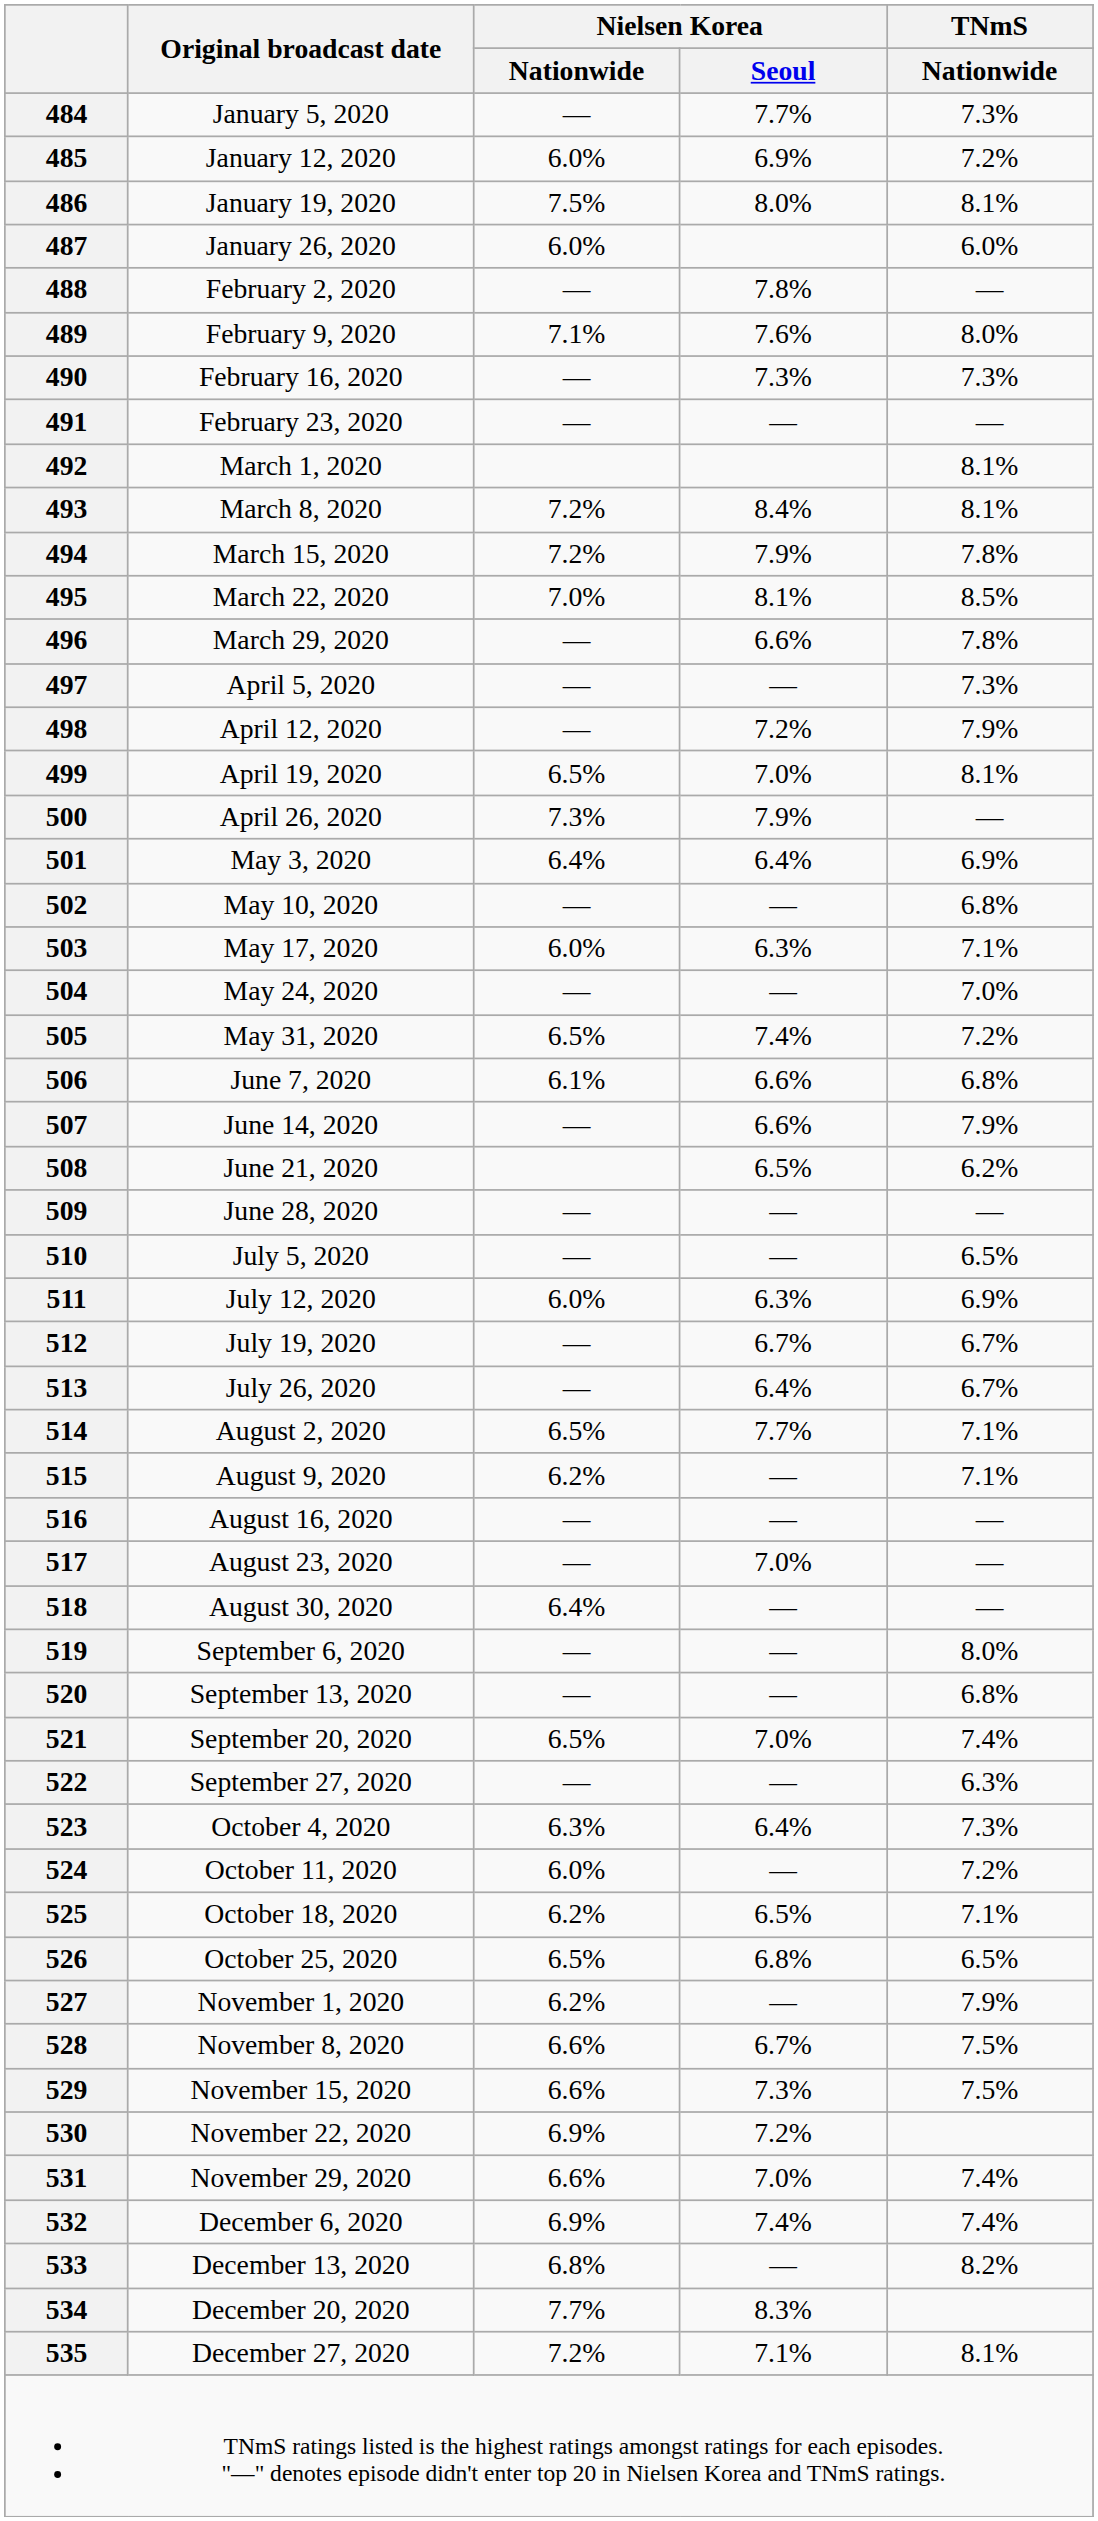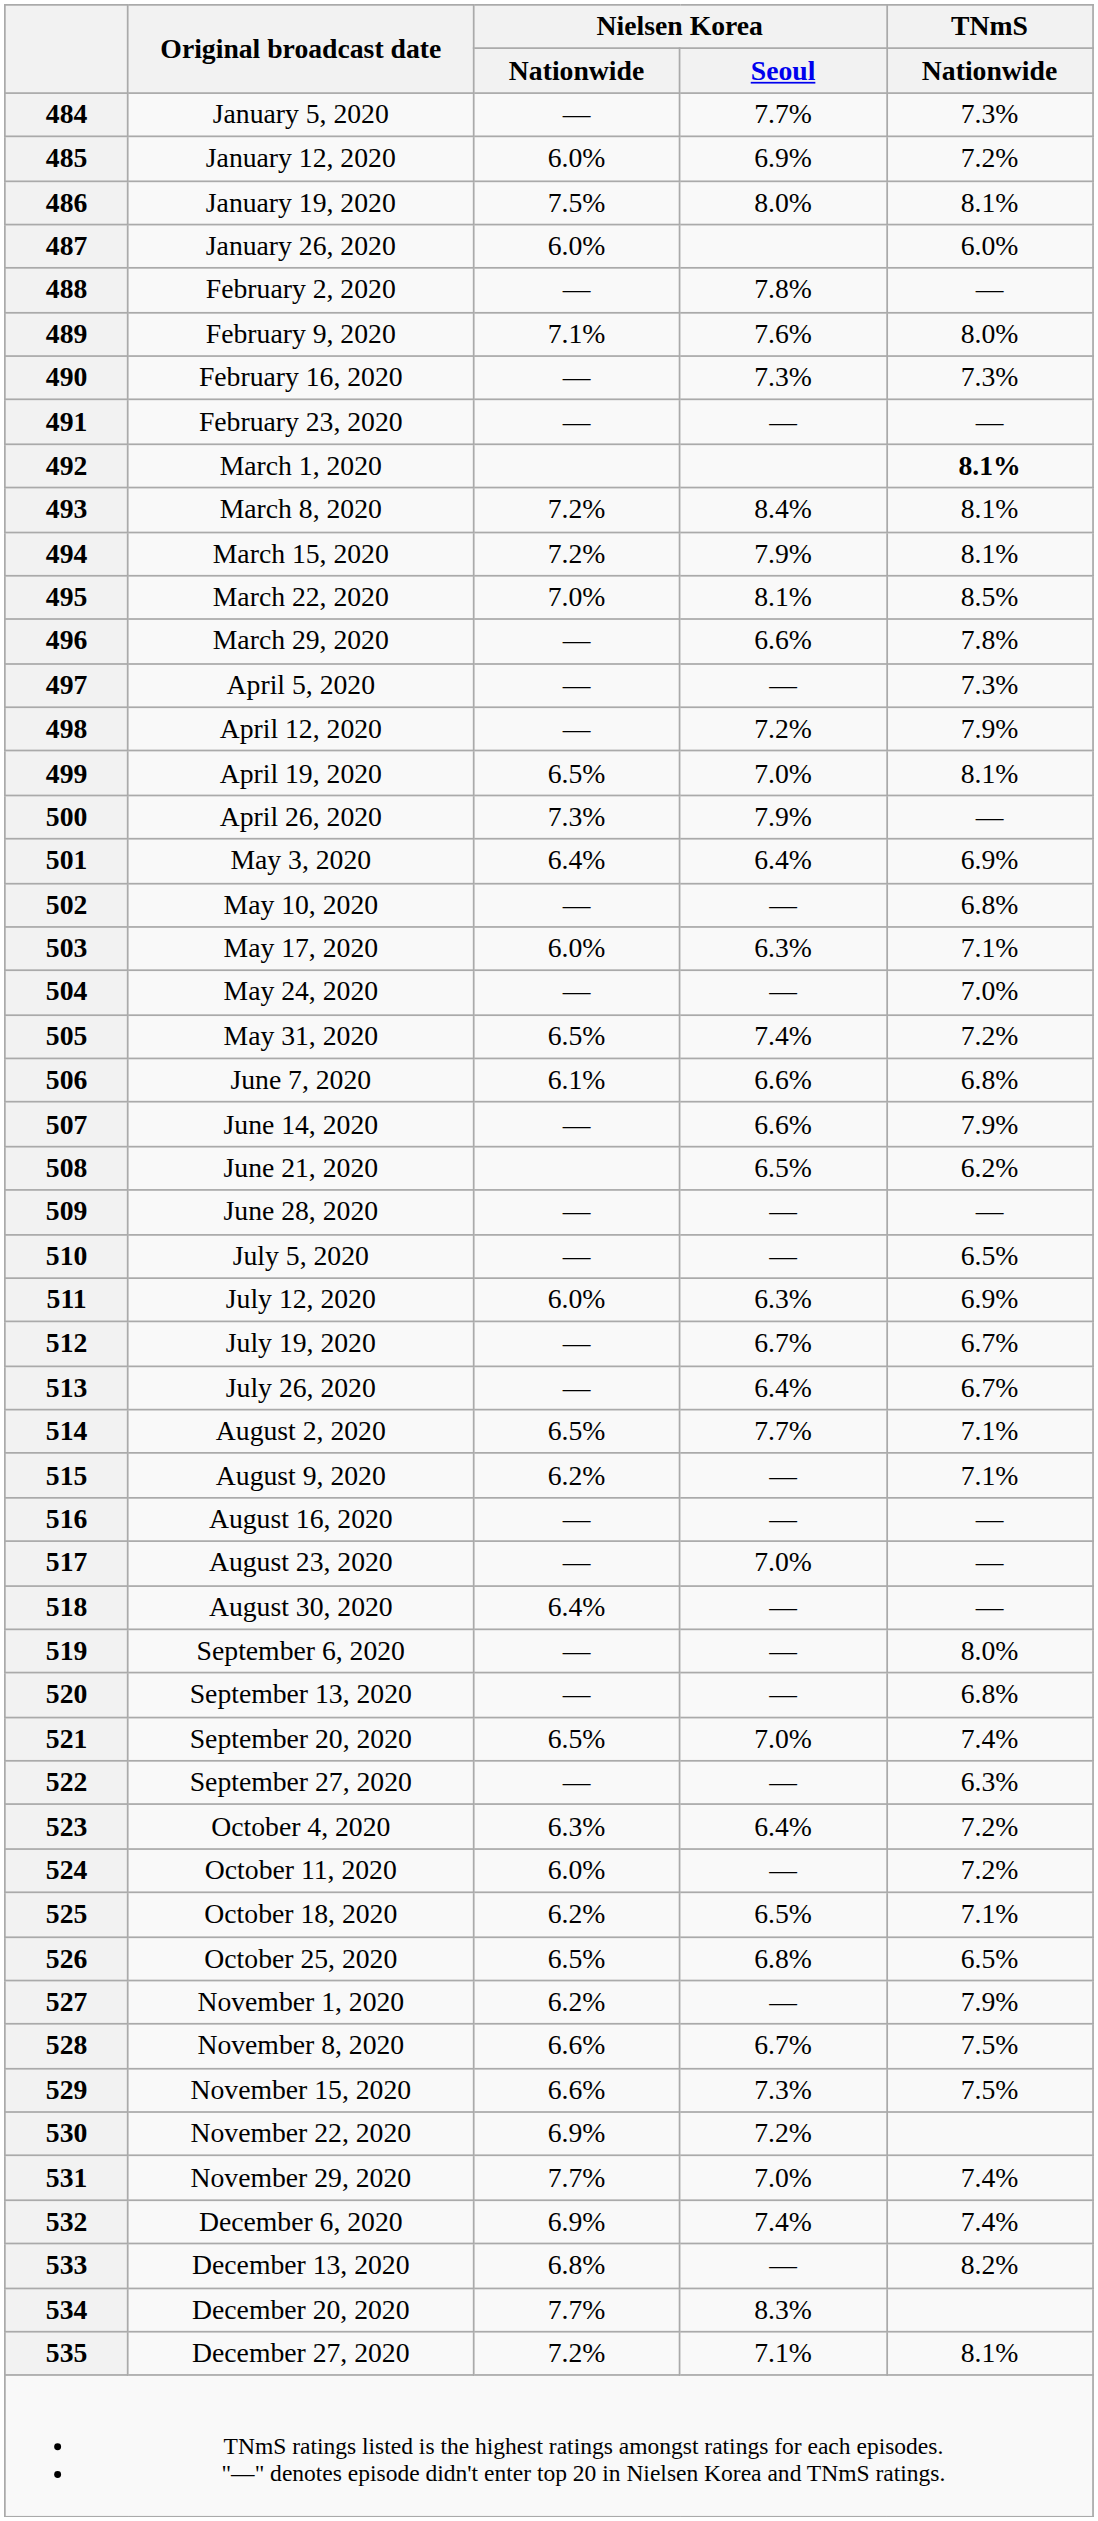(990, 465) normal -> (990, 465) bold
(990, 553) 7.8% -> (990, 553) 8.1%
(990, 1826) 7.3% -> (990, 1826) 7.2%
(577, 2177) 6.6% -> (577, 2177) 7.7%
